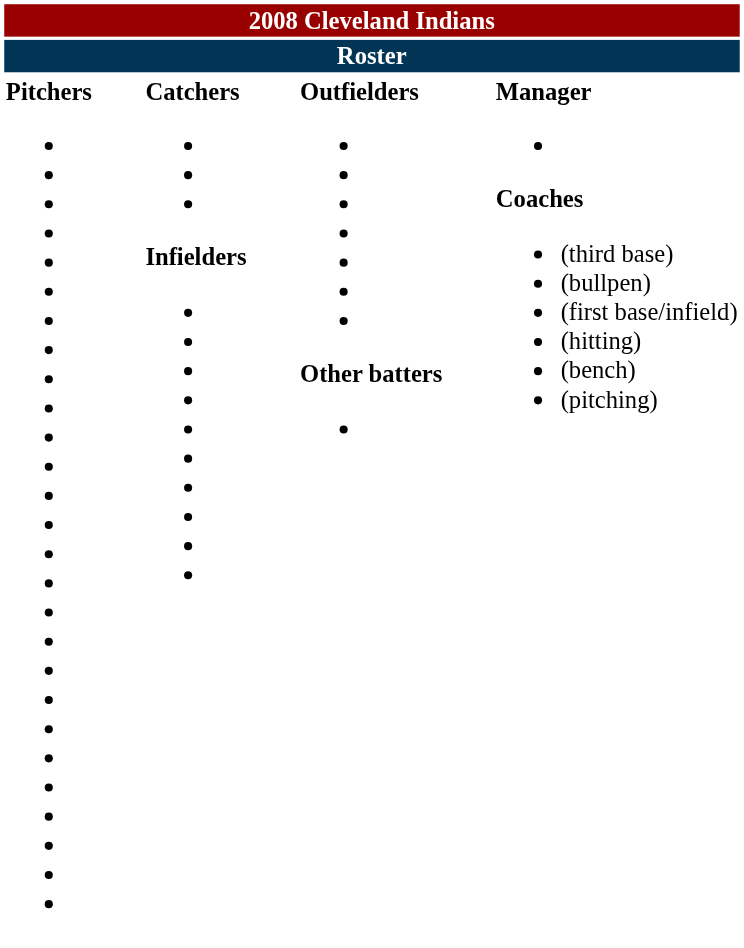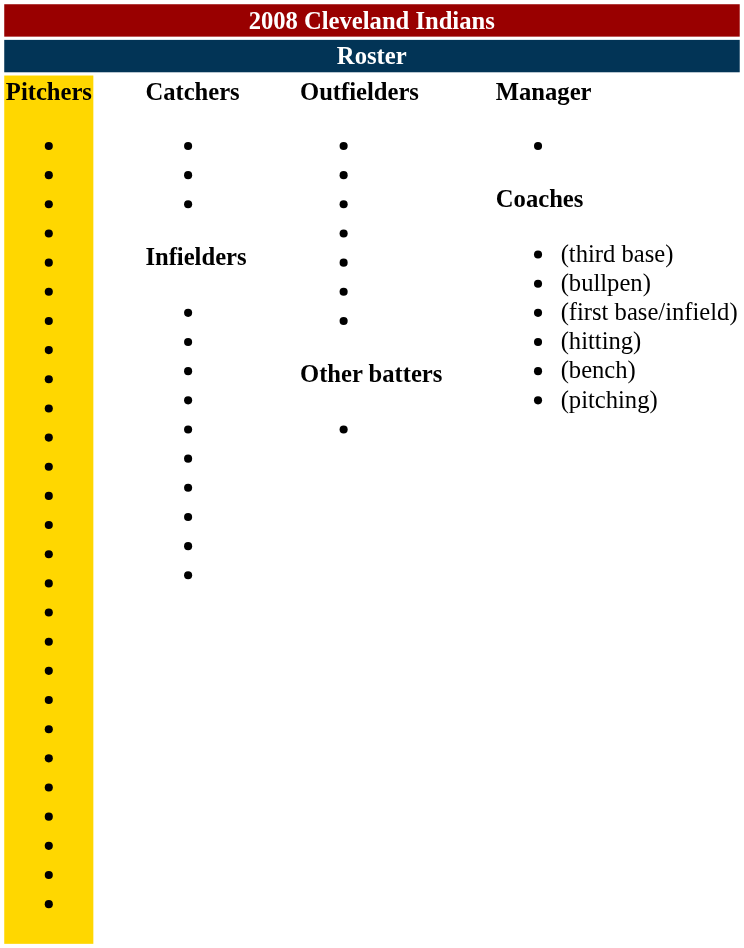(49, 498) no background -> (49, 498) gold background
